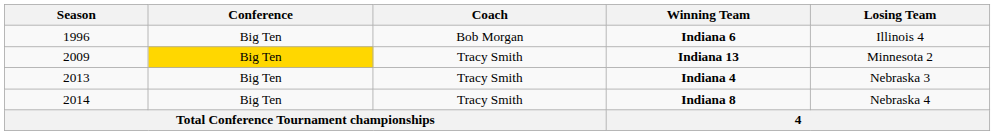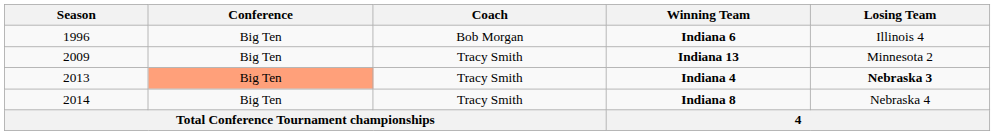(261, 57) gold background -> (261, 57) no background
(261, 78) no background -> (261, 78) lightsalmon background
(900, 78) normal -> (900, 78) bold
